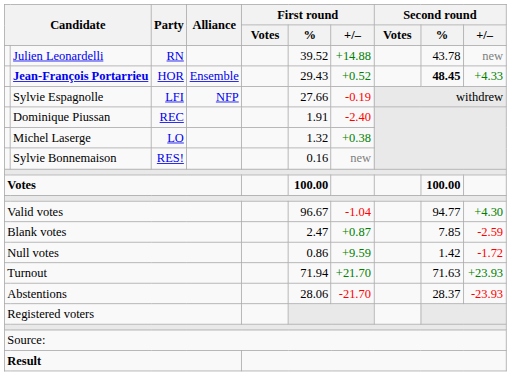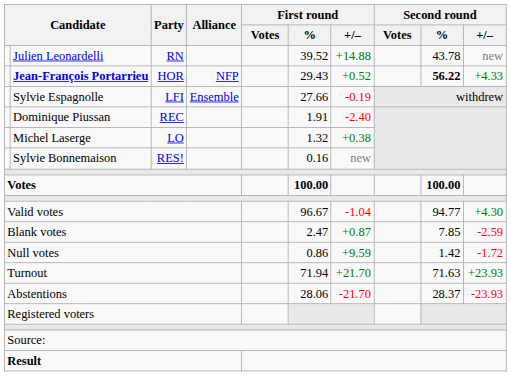(214, 76) Ensemble -> (227, 76) NFP
(446, 76) 48.45 -> (446, 76) 56.22
(227, 97) NFP -> (214, 97) Ensemble
